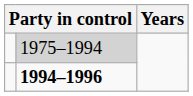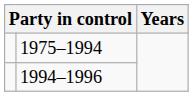(61, 47) lightgrey background -> (61, 47) no background
(61, 76) bold -> (61, 76) normal
